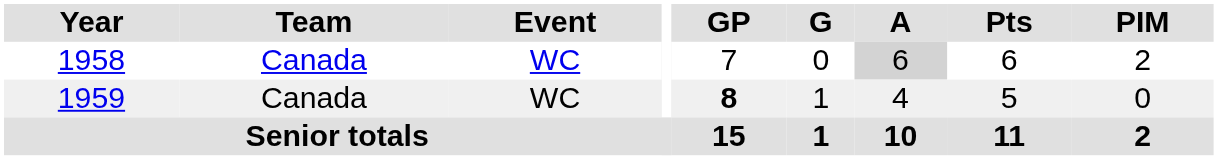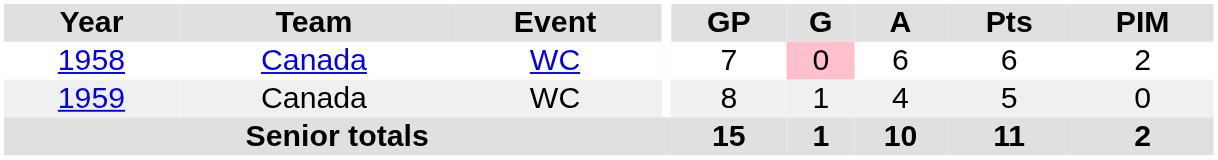(821, 60) no background -> (821, 60) pink background
(901, 60) lightgrey background -> (901, 60) no background
(729, 98) bold -> (729, 98) normal
